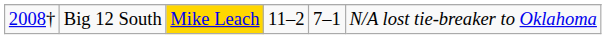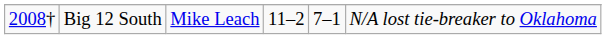(215, 19) gold background -> (215, 19) no background
